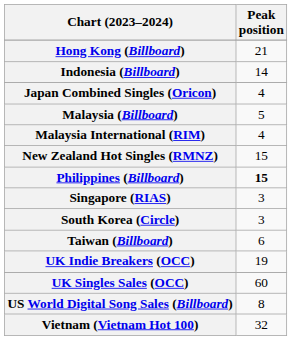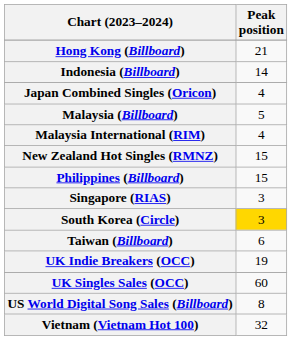(261, 177) bold -> (261, 177) normal
(261, 219) no background -> (261, 219) gold background
